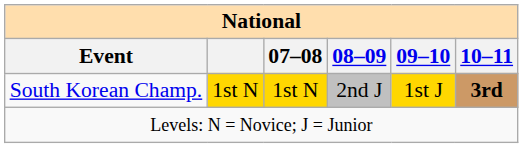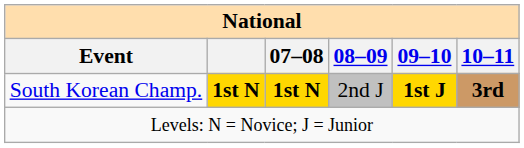(235, 90) normal -> (236, 90) bold
(295, 90) normal -> (297, 90) bold
(423, 90) normal -> (424, 90) bold
